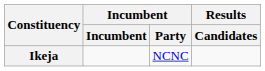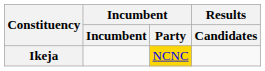(171, 55) no background -> (171, 55) gold background
